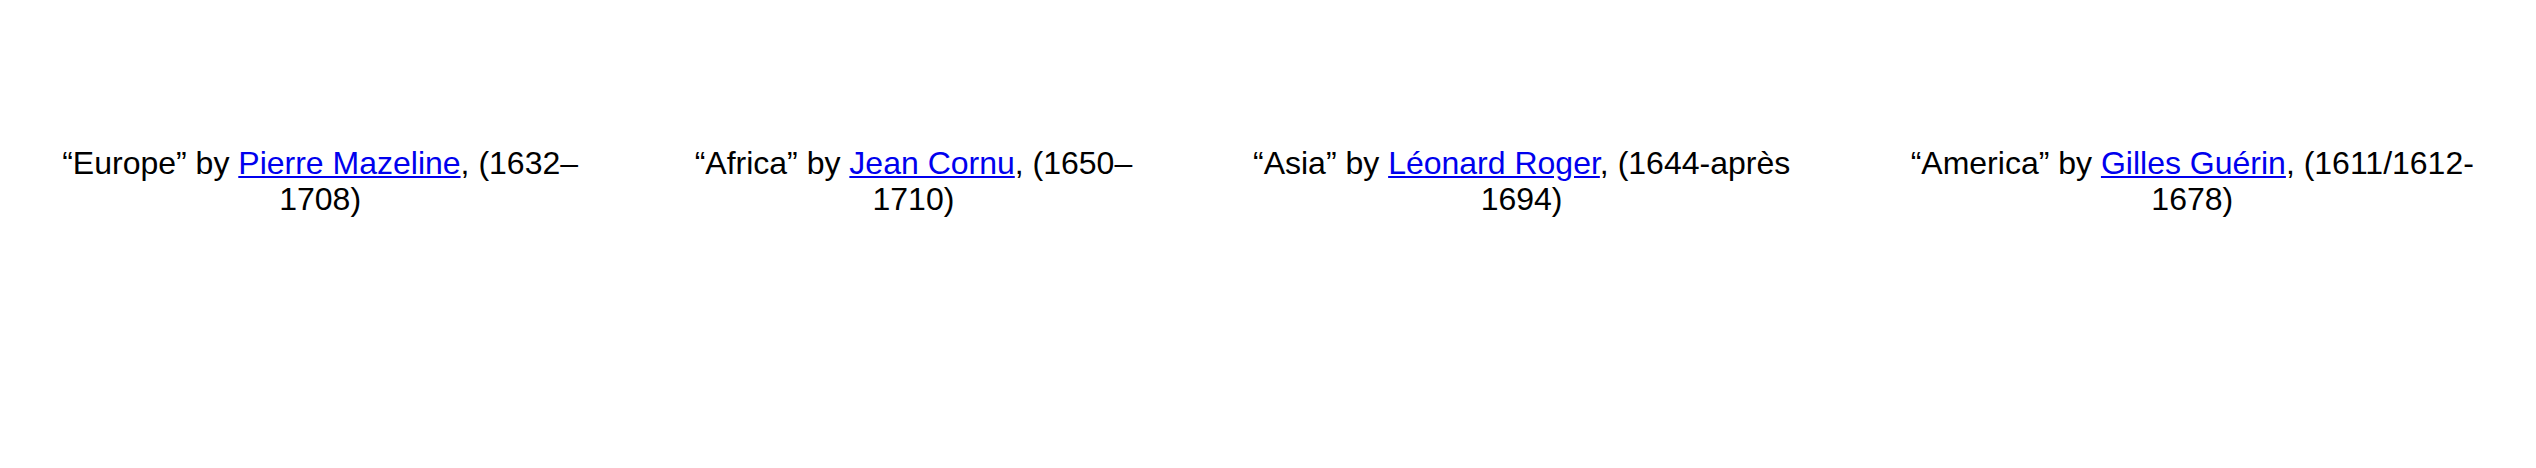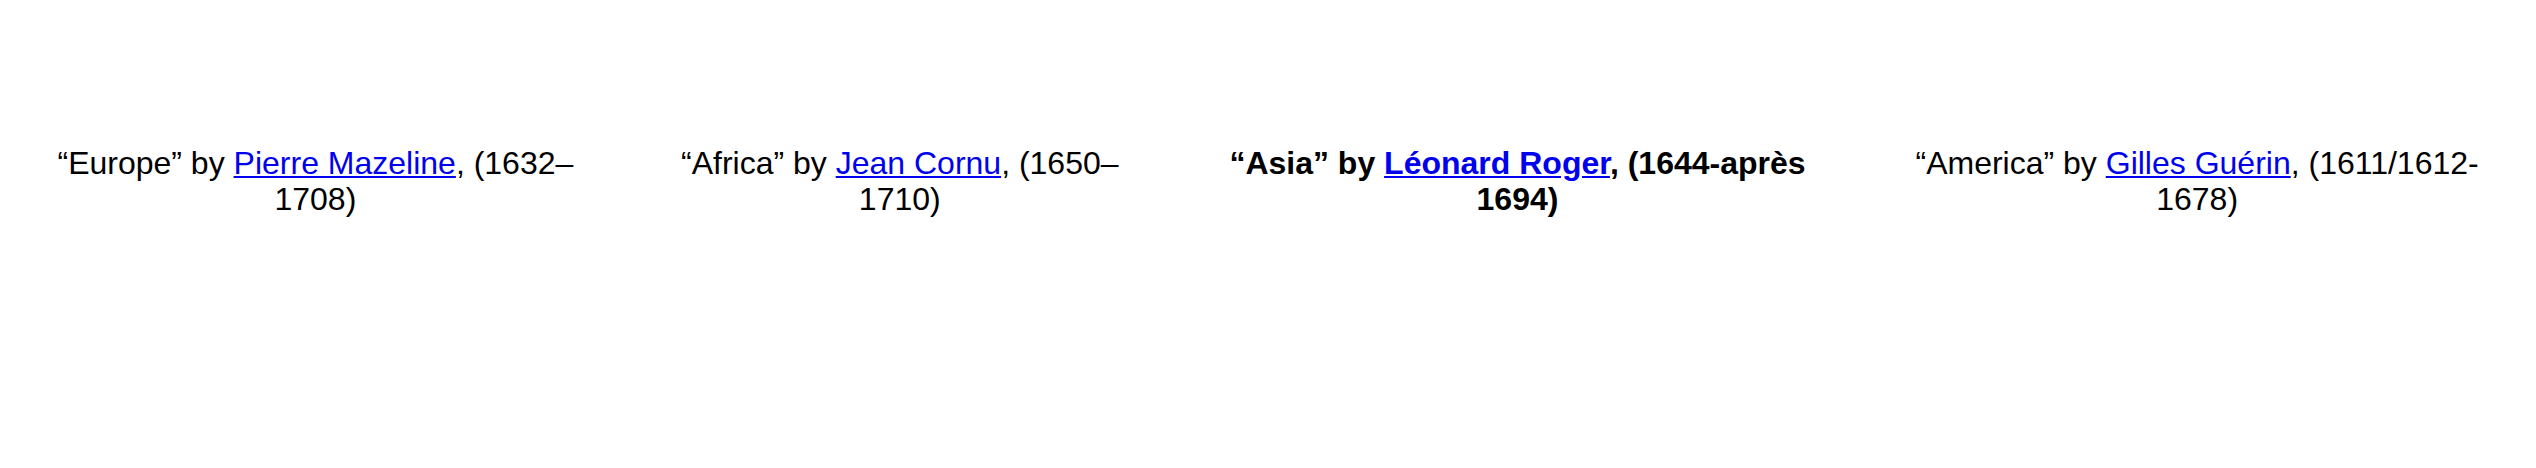(1522, 180) normal -> (1517, 180) bold
